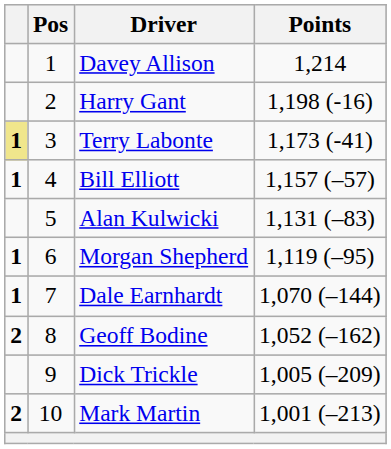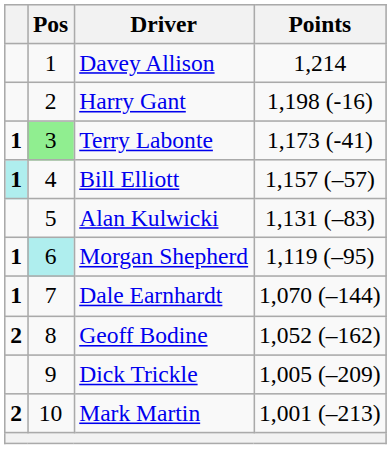(16, 140) khaki background -> (16, 140) no background
(51, 140) no background -> (51, 140) lightgreen background
(16, 179) no background -> (16, 179) paleturquoise background
(51, 257) no background -> (51, 257) paleturquoise background
